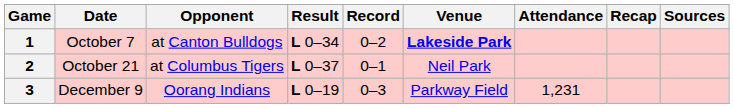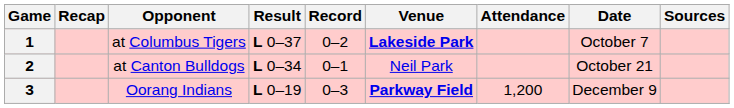columns swapped: (101, 16) <-> (634, 16)
(217, 41) at Canton Bulldogs -> (179, 41) at Columbus Tigers
(315, 41) L 0–34 -> (277, 41) L 0–37
(217, 66) at Columbus Tigers -> (179, 66) at Canton Bulldogs
(315, 66) L 0–37 -> (277, 66) L 0–34
(459, 90) normal -> (421, 90) bold
(561, 90) 1,231 -> (523, 90) 1,200
